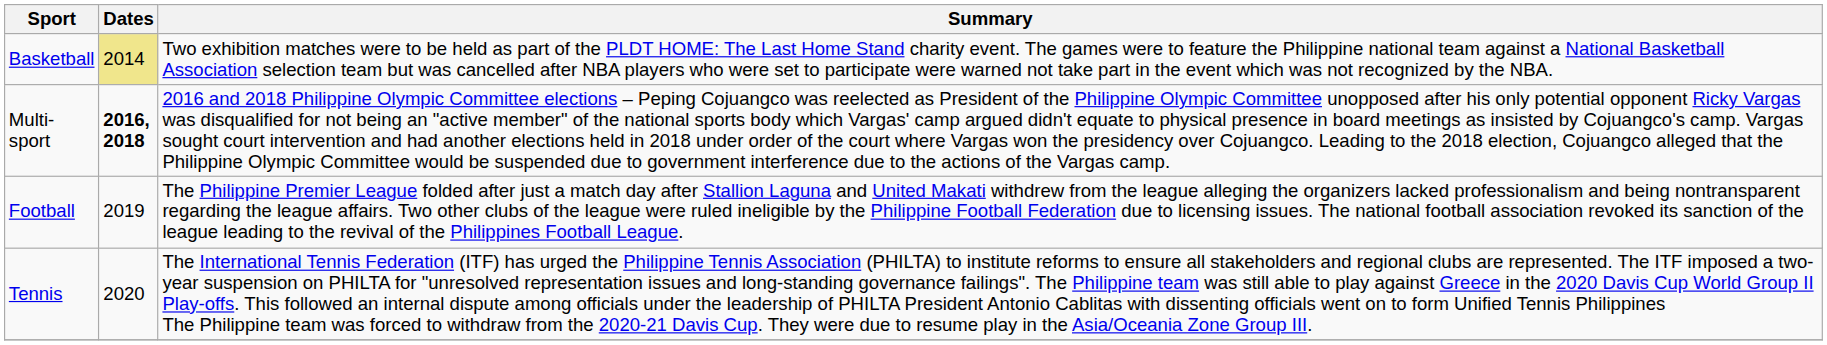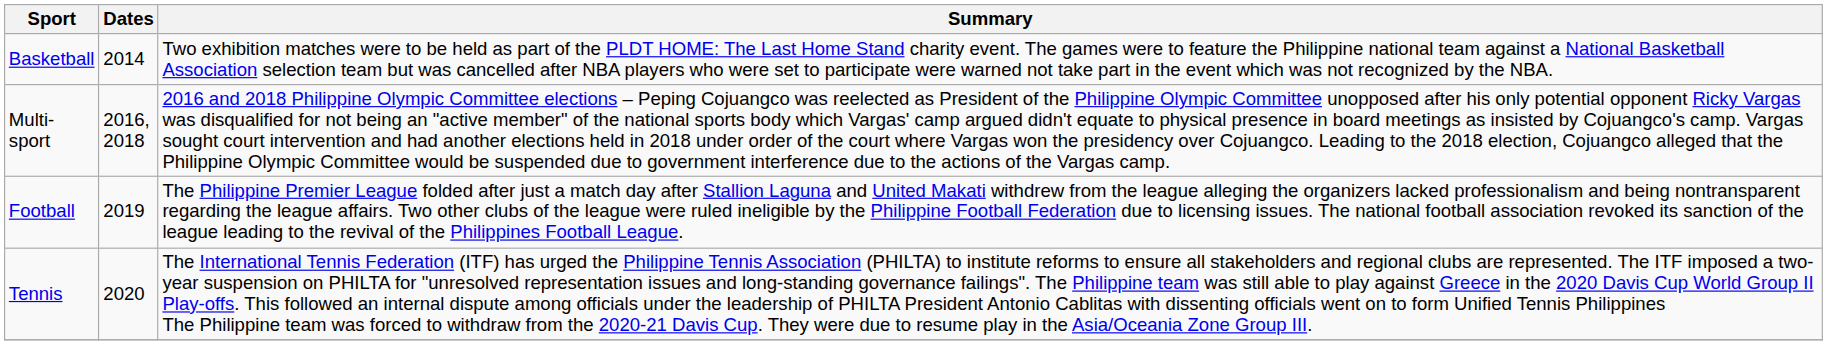(124, 59) khaki background -> (124, 59) no background
(127, 130) bold -> (127, 130) normal
